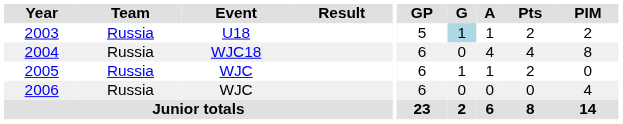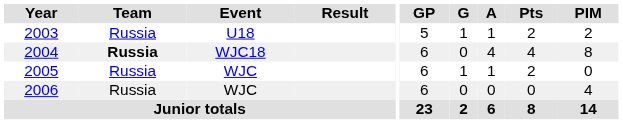(462, 32) lightblue background -> (463, 32) no background
(130, 52) normal -> (133, 52) bold
